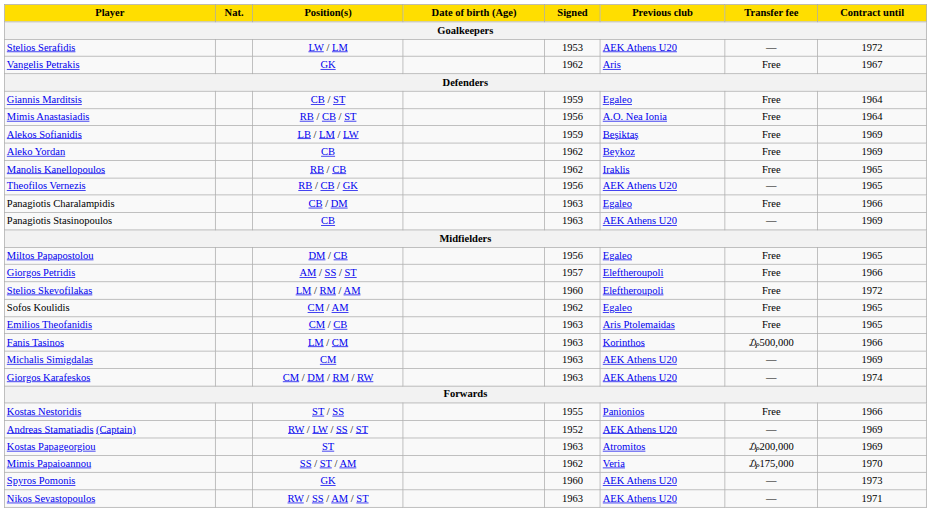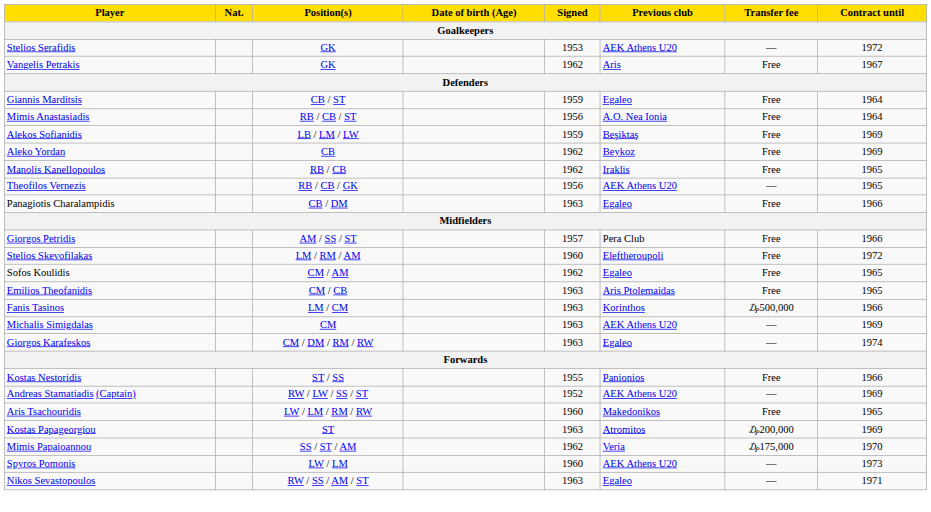(328, 48) LW / LM -> (328, 48) GK
- row: (60, 221)
- row: (50, 256)
(633, 273) Eleftheroupoli -> (624, 238) Pera Club
(640, 377) AEK Athens U20 -> (617, 342) Egaleo
+ row: (44, 412)
(328, 481) GK -> (328, 464) LW / LM
(640, 499) AEK Athens U20 -> (617, 481) Egaleo
